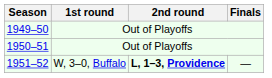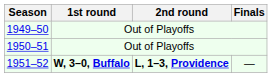(90, 64) normal -> (92, 64) bold
